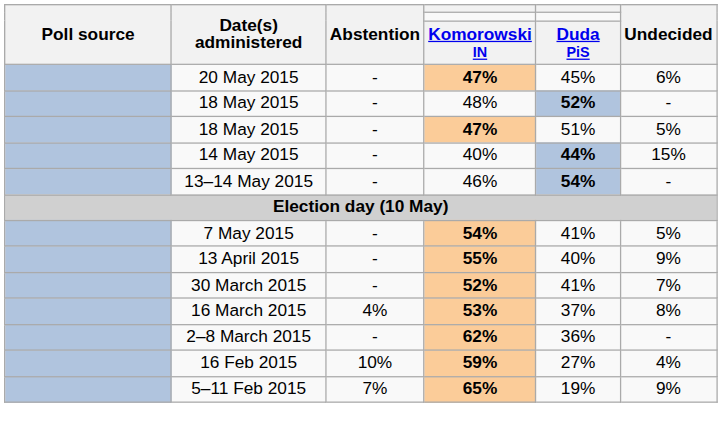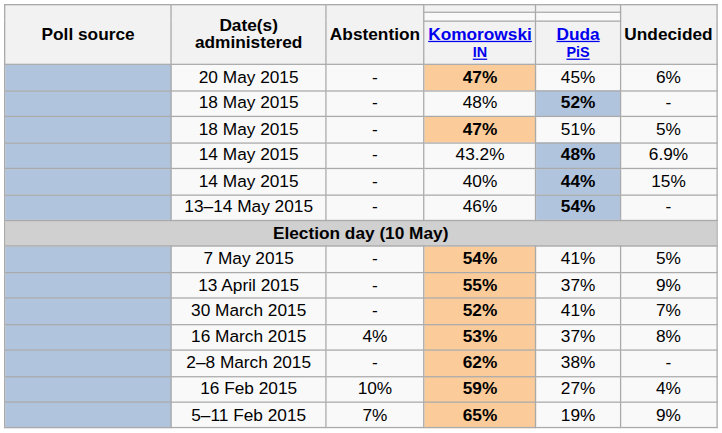+ row: (249, 155)
(578, 258) 40% -> (578, 284) 37%
(578, 336) 36% -> (578, 362) 38%
